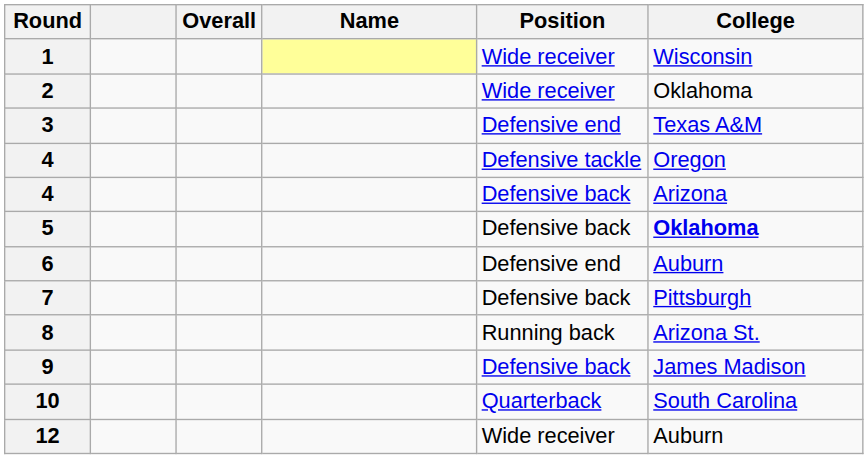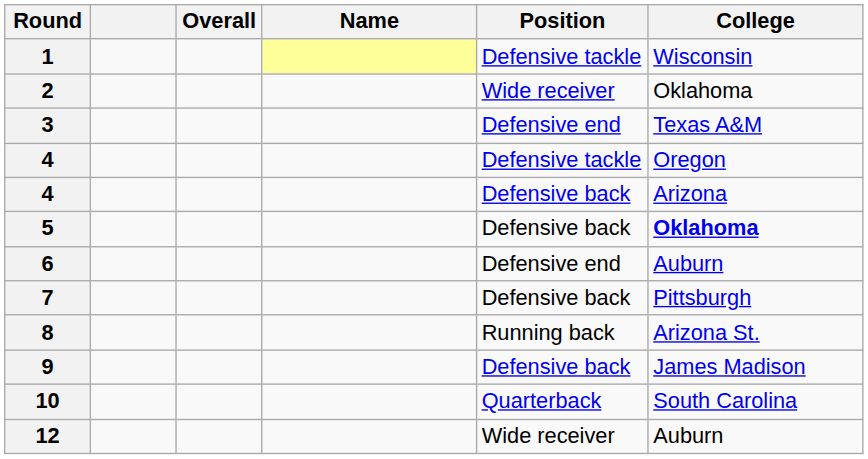(548, 56) Wide receiver -> (561, 56) Defensive tackle
